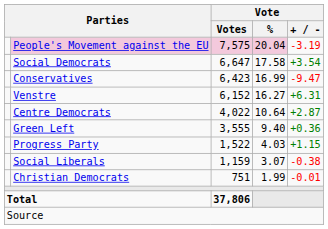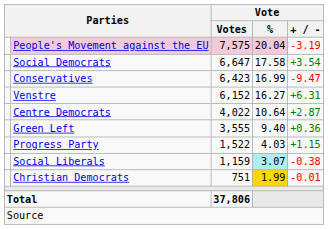(273, 161) no background -> (273, 161) paleturquoise background
(273, 178) no background -> (273, 178) gold background
